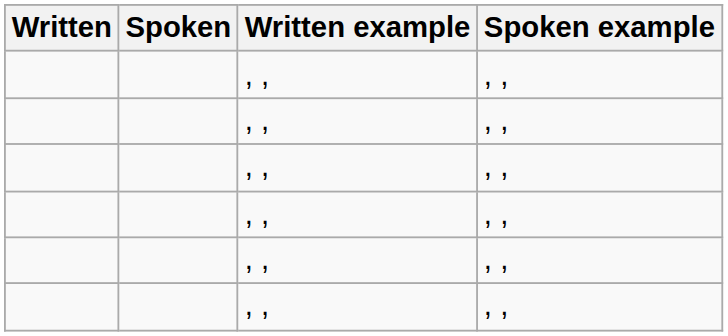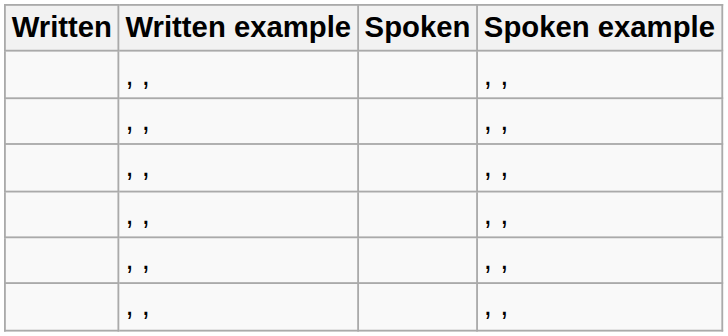columns swapped: (178, 27) <-> (358, 27)
